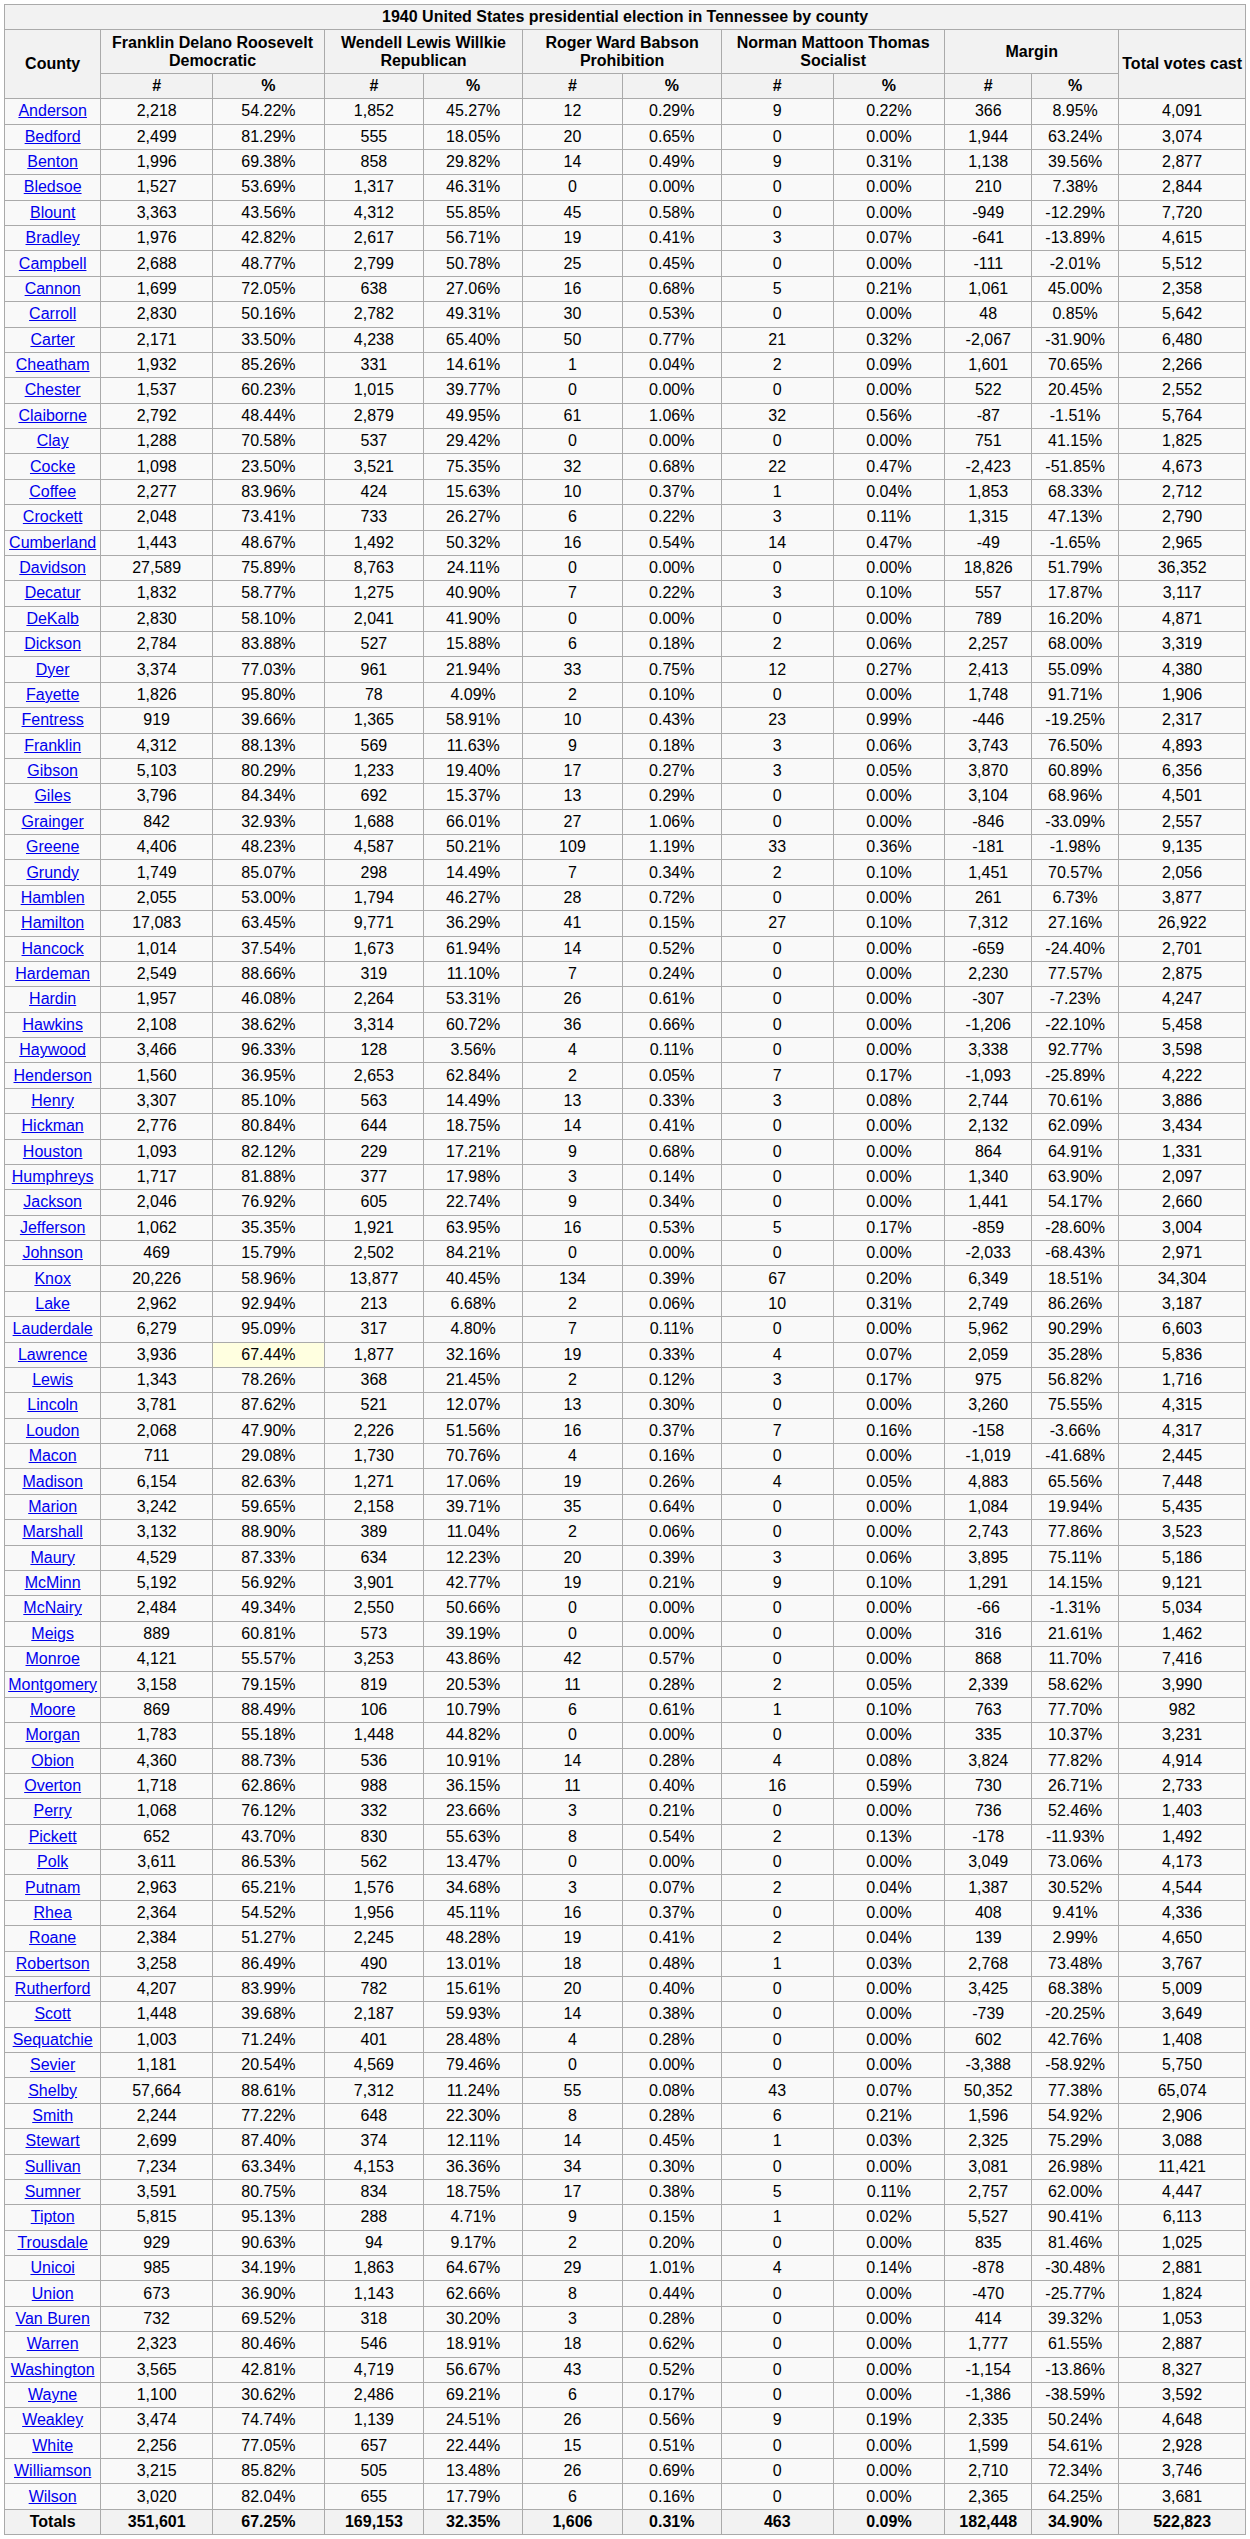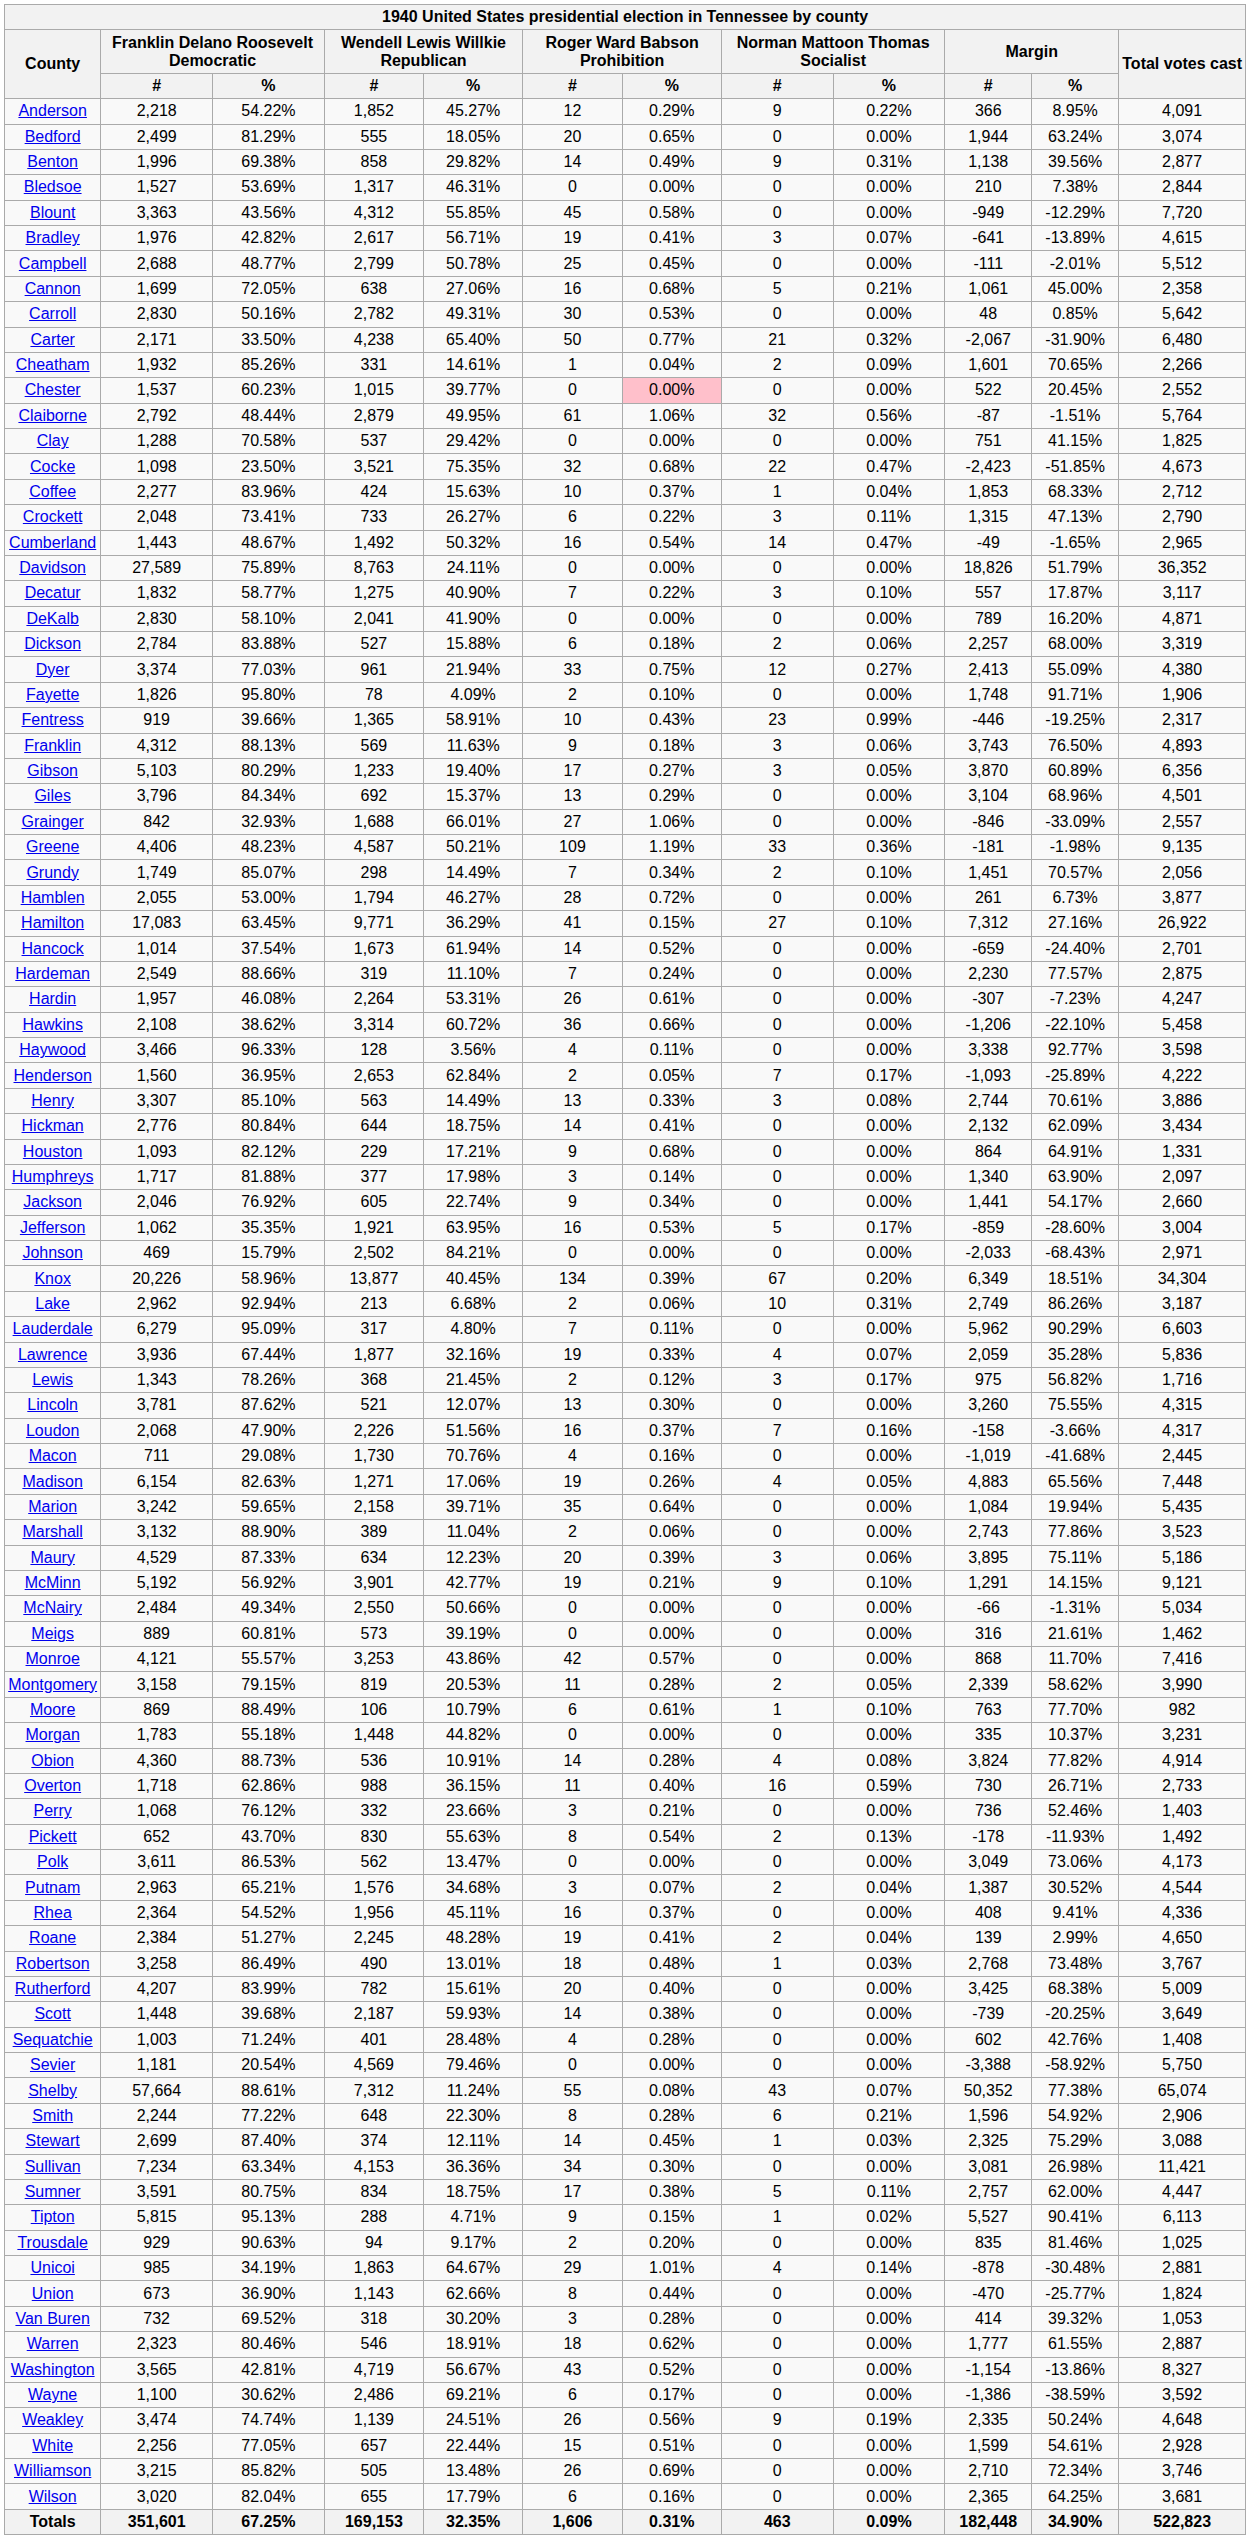(672, 390) no background -> (672, 390) pink background
(268, 1354) lightyellow background -> (268, 1354) no background
